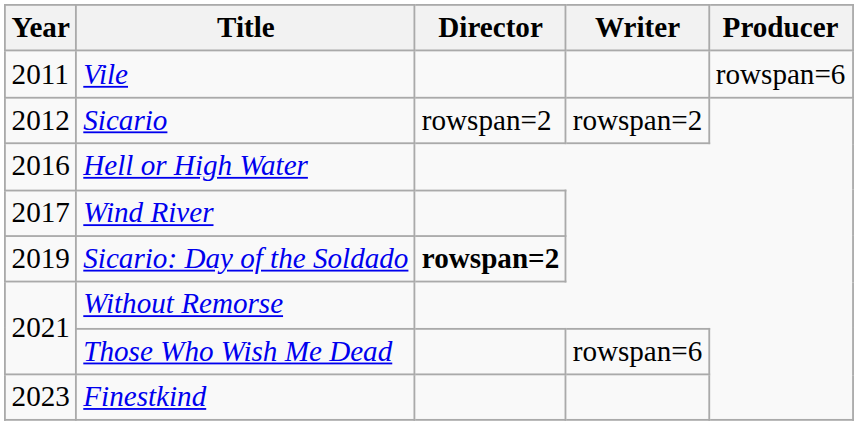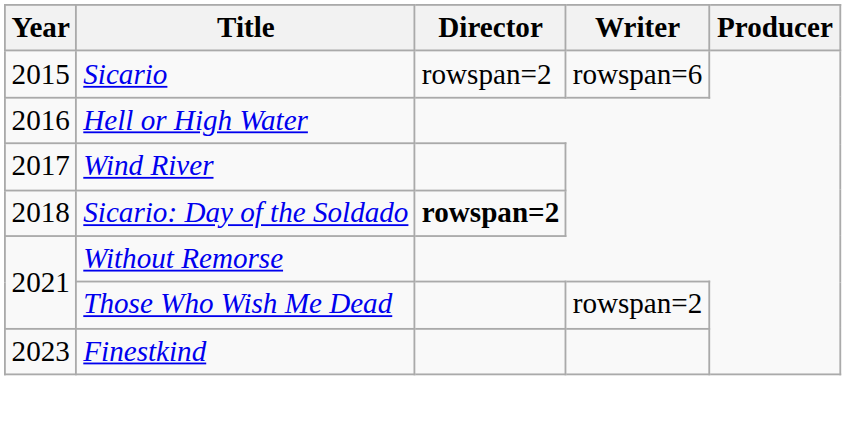- row: (106, 73)
(41, 119) 2012 -> (41, 73) 2015
(638, 119) rowspan=2 -> (638, 73) rowspan=6
(41, 258) 2019 -> (41, 212) 2018
(638, 350) rowspan=6 -> (638, 304) rowspan=2
